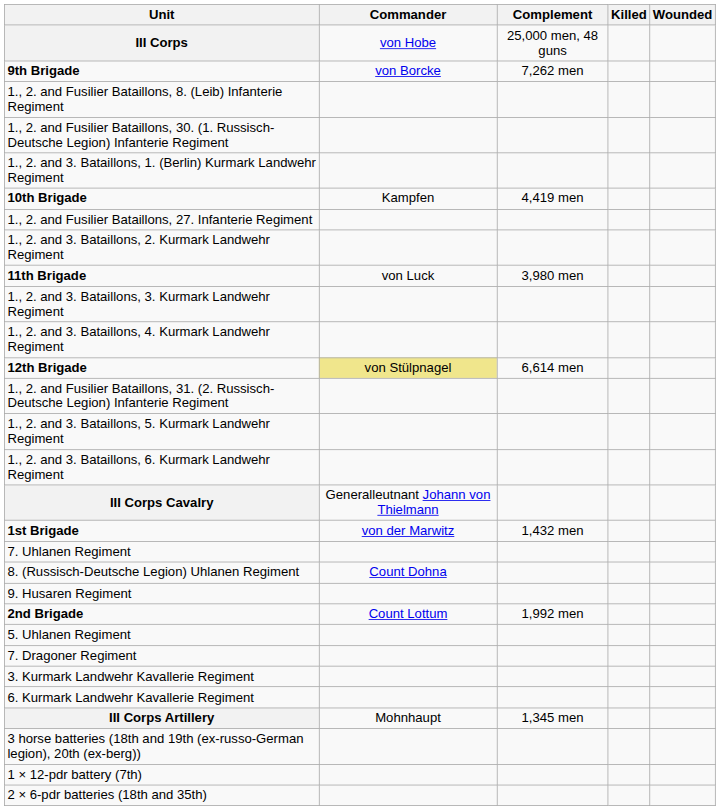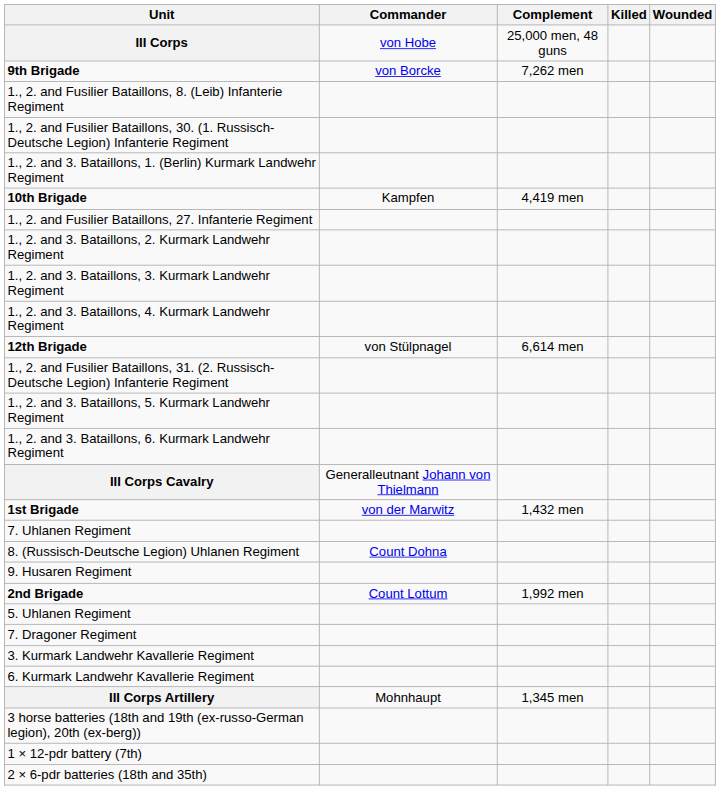- row: (47, 275)
(408, 367) khaki background -> (408, 347) no background
